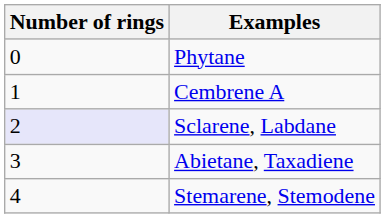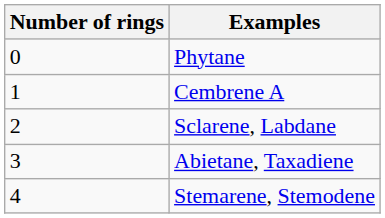(15, 126) lavender background -> (15, 126) no background
